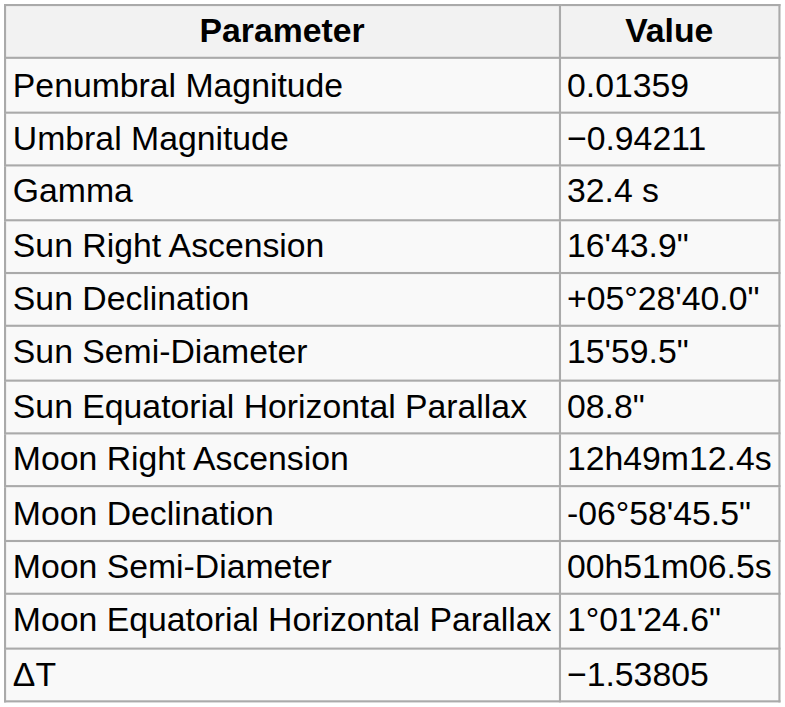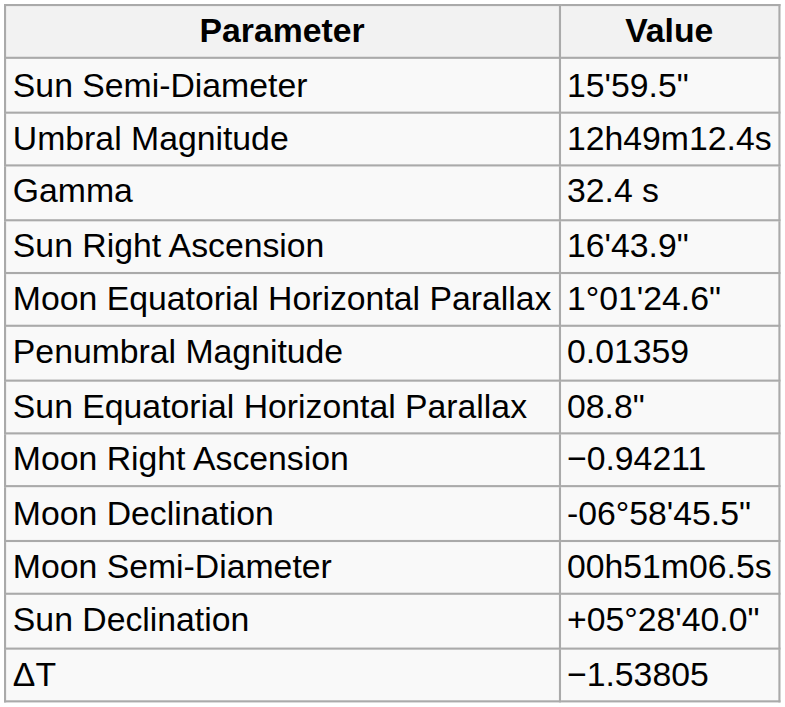rows swapped: (178, 84) <-> (160, 352)
(637, 138) −0.94211 -> (669, 138) 12h49m12.4s
rows swapped: (131, 298) <-> (282, 620)
(669, 459) 12h49m12.4s -> (637, 459) −0.94211
